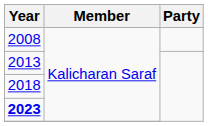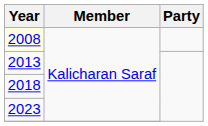(24, 39) no background -> (24, 39) lightyellow background
(24, 109) bold -> (24, 109) normal
